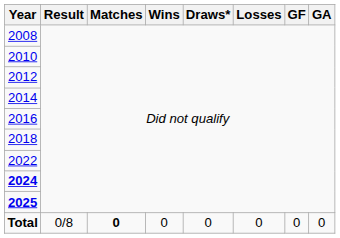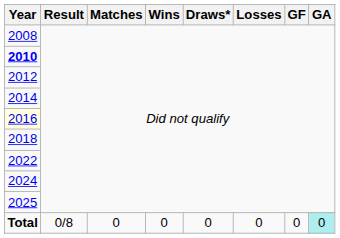(23, 56) normal -> (23, 56) bold
(23, 118) no background -> (23, 118) lightyellow background
(23, 181) bold -> (23, 181) normal
(23, 202) bold -> (23, 202) normal
(116, 222) bold -> (116, 222) normal
(322, 222) no background -> (322, 222) paleturquoise background
